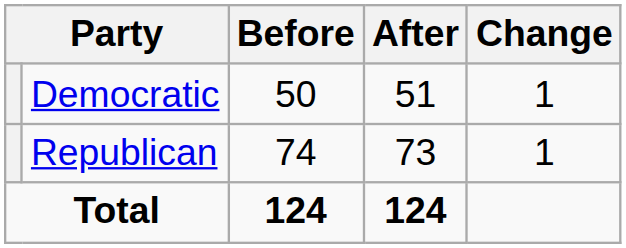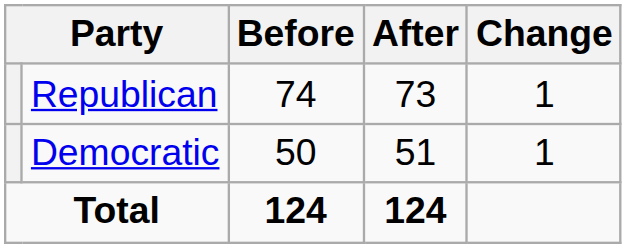rows swapped: (124, 152) <-> (125, 93)
